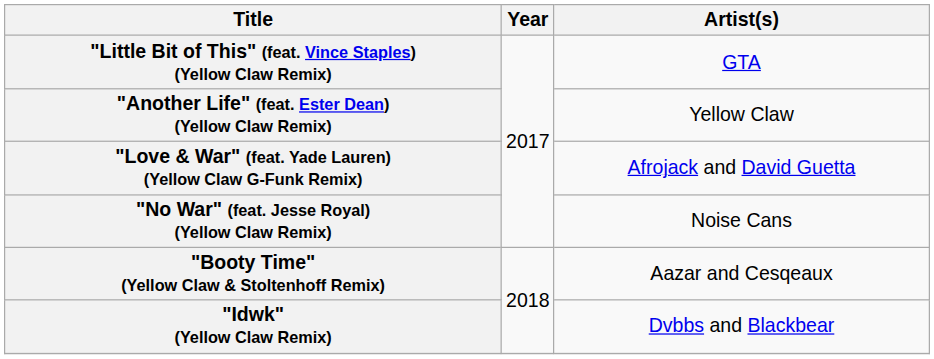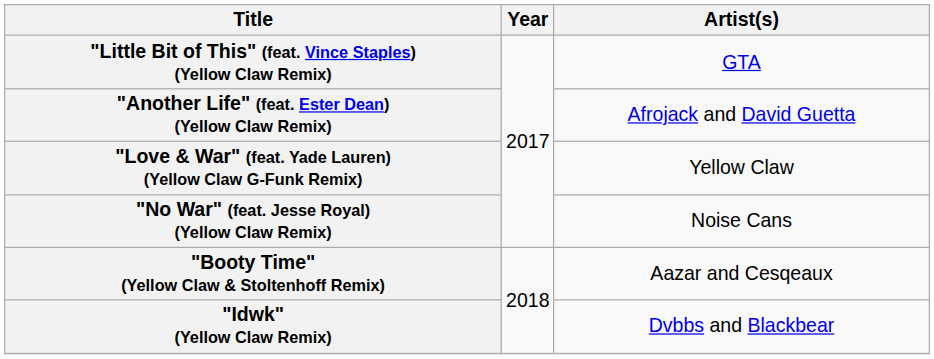(742, 114) Yellow Claw -> (742, 114) Afrojack and David Guetta
(742, 167) Afrojack and David Guetta -> (742, 167) Yellow Claw
